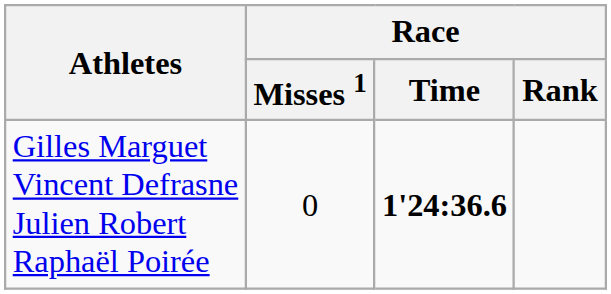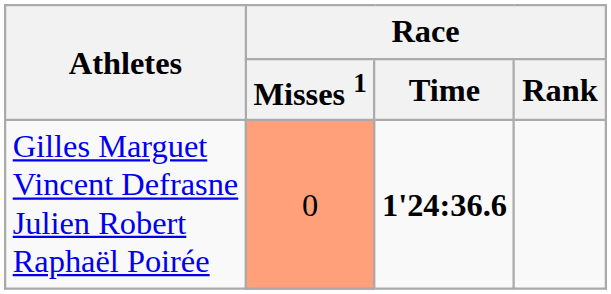(310, 204) no background -> (310, 204) lightsalmon background
